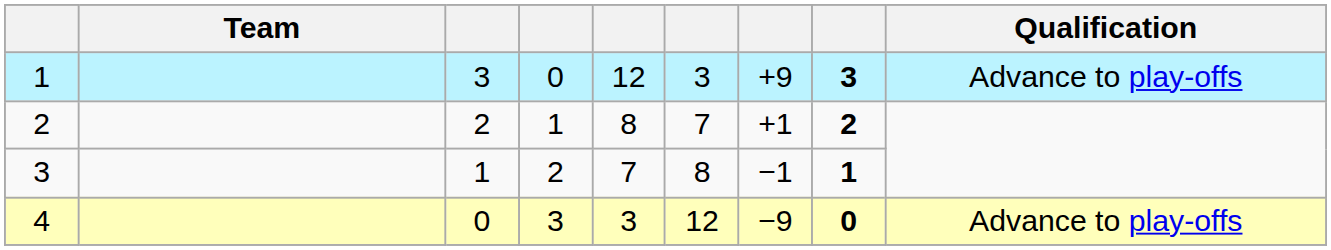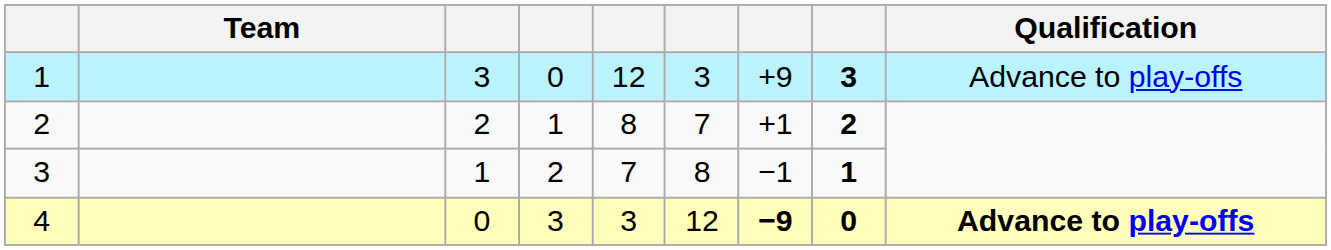(775, 220) normal -> (775, 220) bold
(1106, 220) normal -> (1106, 220) bold
